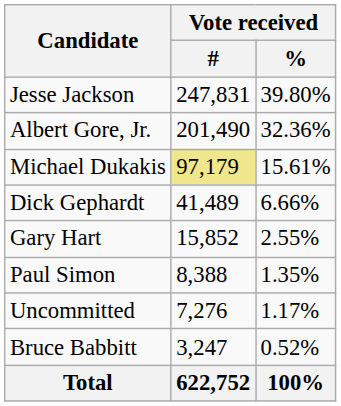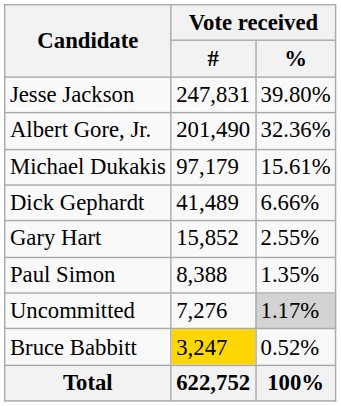(208, 166) khaki background -> (208, 166) no background
(290, 310) no background -> (290, 310) lightgrey background
(202, 346) no background -> (202, 346) gold background
